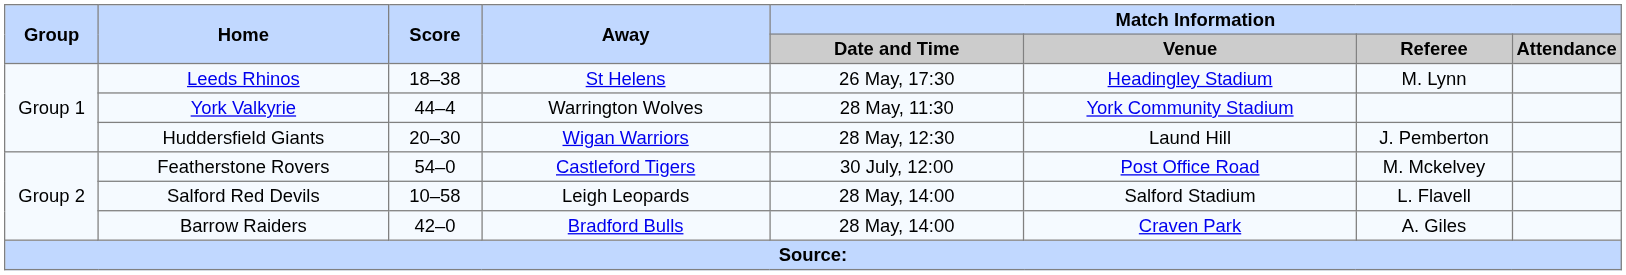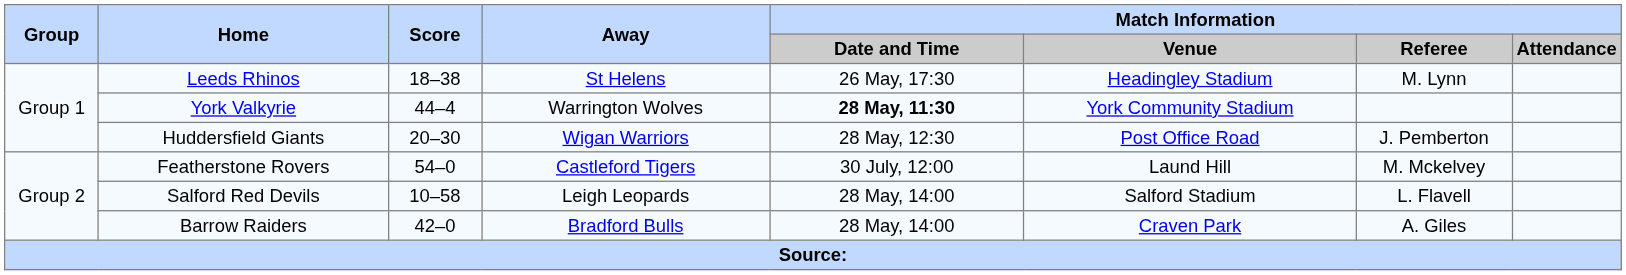(897, 108) normal -> (897, 108) bold
(1190, 137) Laund Hill -> (1190, 137) Post Office Road
(1190, 167) Post Office Road -> (1190, 167) Laund Hill
